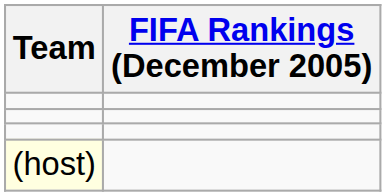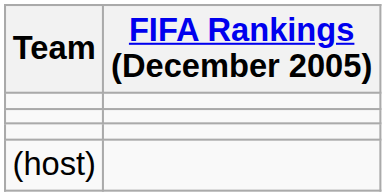(54, 164) lightyellow background -> (54, 164) no background
